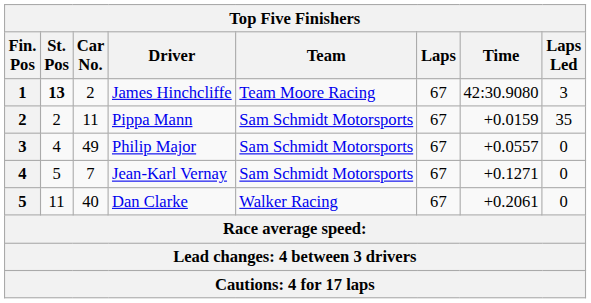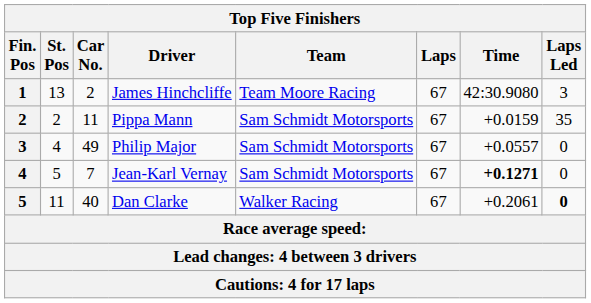(57, 92) bold -> (57, 92) normal
(511, 174) normal -> (511, 174) bold
(564, 201) normal -> (564, 201) bold
